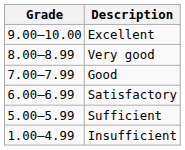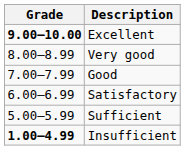(45, 35) normal -> (45, 35) bold
(41, 135) normal -> (41, 135) bold
